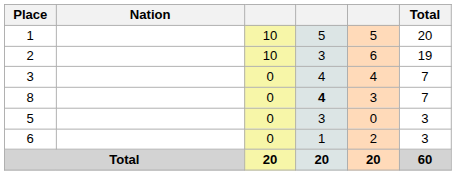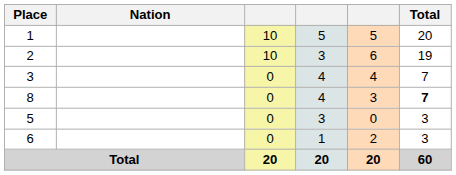(322, 98) bold -> (322, 98) normal
(425, 98) normal -> (425, 98) bold
